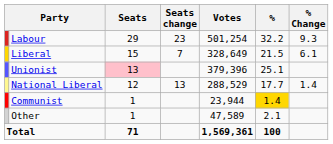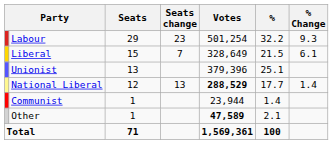(133, 69) pink background -> (133, 69) no background
(227, 85) normal -> (227, 85) bold
(272, 100) gold background -> (272, 100) no background
(227, 116) normal -> (227, 116) bold
